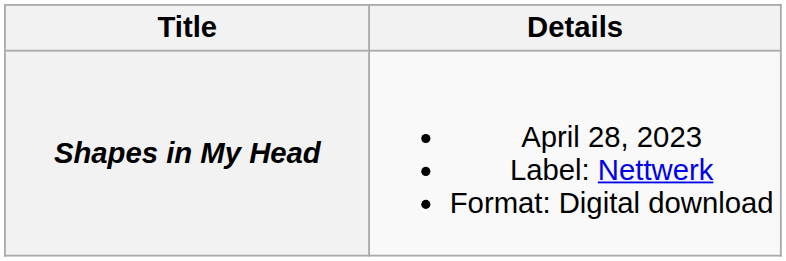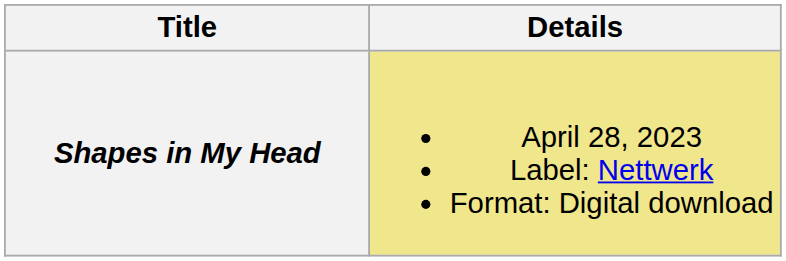(575, 170) no background -> (575, 170) khaki background
